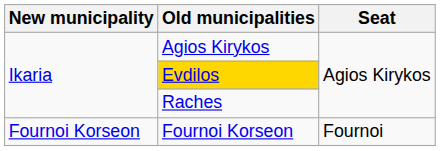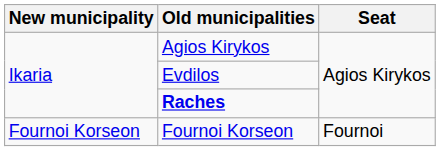(191, 74) gold background -> (191, 74) no background
(192, 103) normal -> (194, 103) bold
